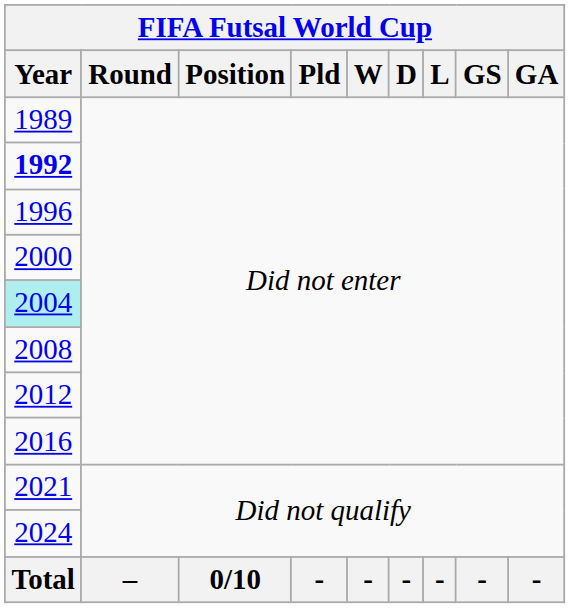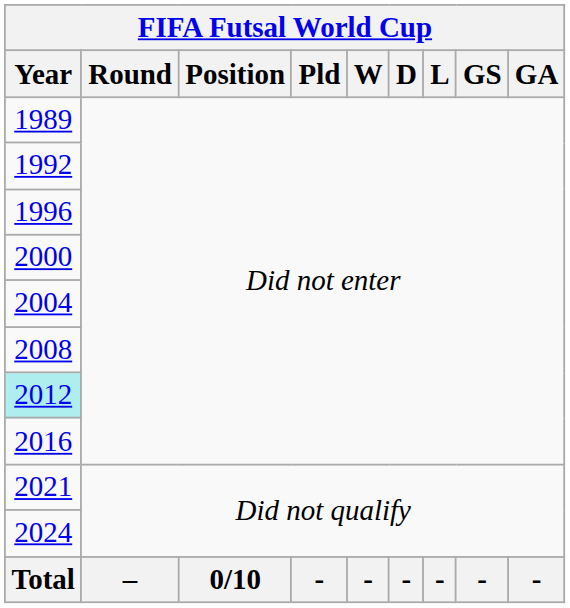(43, 165) bold -> (43, 165) normal
(43, 303) paleturquoise background -> (43, 303) no background
(43, 394) no background -> (43, 394) paleturquoise background
